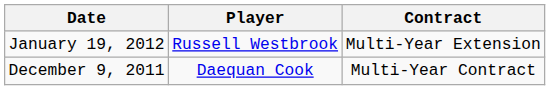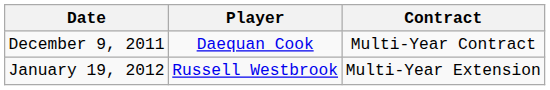rows swapped: (87, 71) <-> (87, 44)
